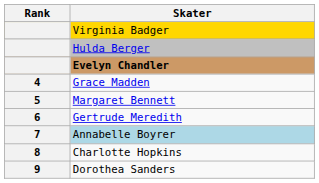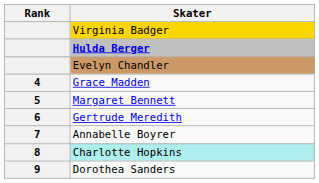(111, 48) normal -> (111, 48) bold
(121, 65) bold -> (121, 65) normal
(124, 135) lightblue background -> (124, 135) no background
(127, 152) no background -> (127, 152) paleturquoise background
